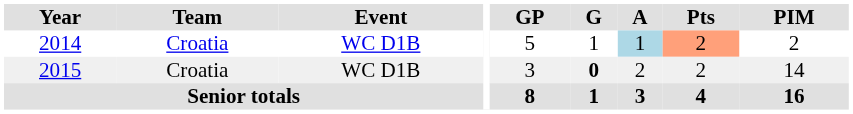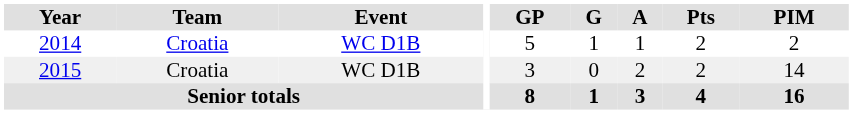(640, 43) lightblue background -> (640, 43) no background
(701, 43) lightsalmon background -> (701, 43) no background
(594, 69) bold -> (594, 69) normal
